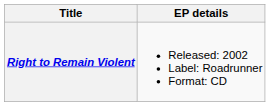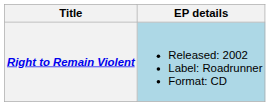(201, 68) no background -> (201, 68) lightblue background
